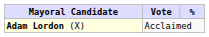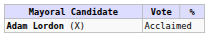(46, 26) lightyellow background -> (46, 26) no background
